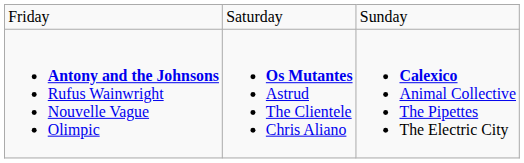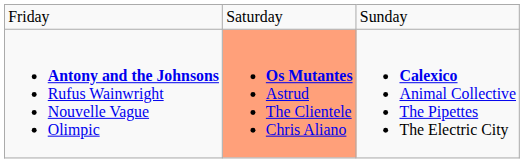(289, 103) no background -> (289, 103) lightsalmon background
